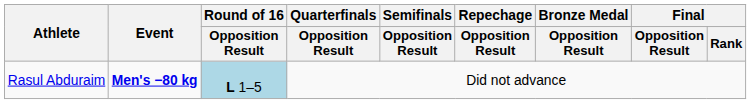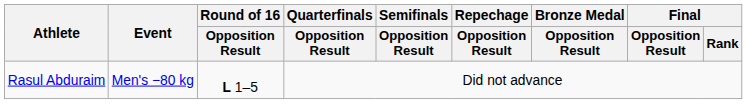(155, 80) bold -> (153, 80) normal
(244, 88) lightblue background -> (240, 88) no background
